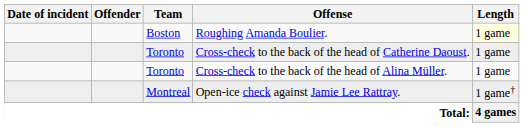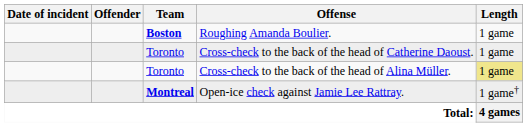(163, 33) normal -> (164, 33) bold
(493, 33) lightyellow background -> (496, 33) no background
(493, 71) no background -> (496, 71) khaki background
(168, 91) normal -> (170, 91) bold
